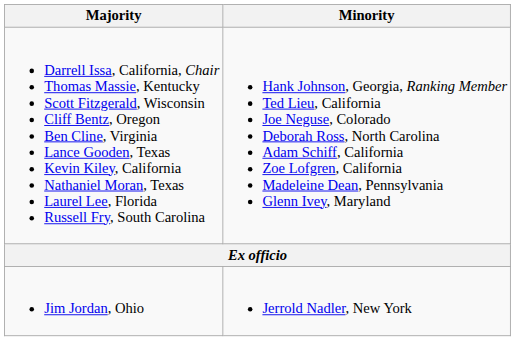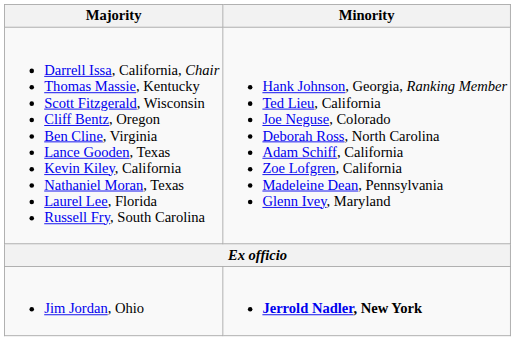(367, 309) normal -> (367, 309) bold
